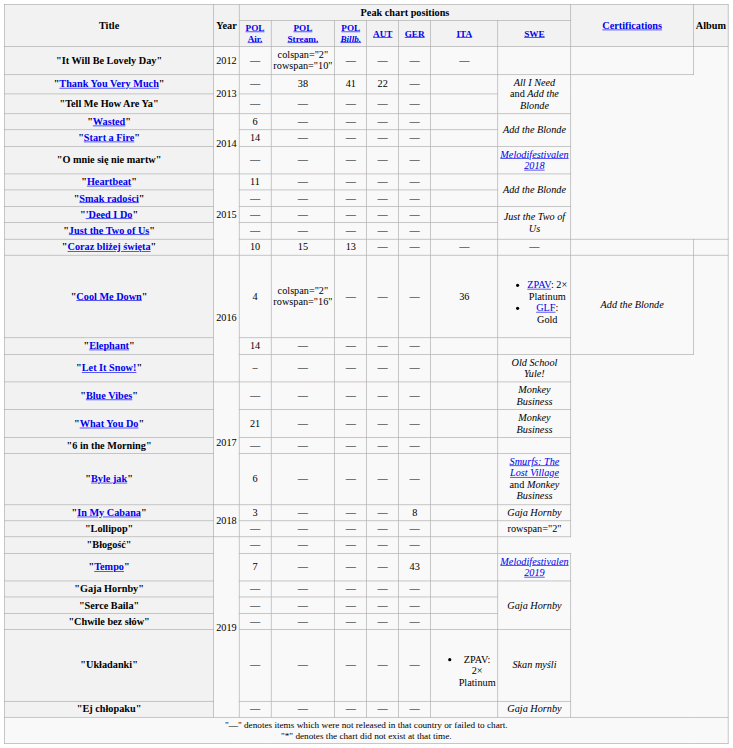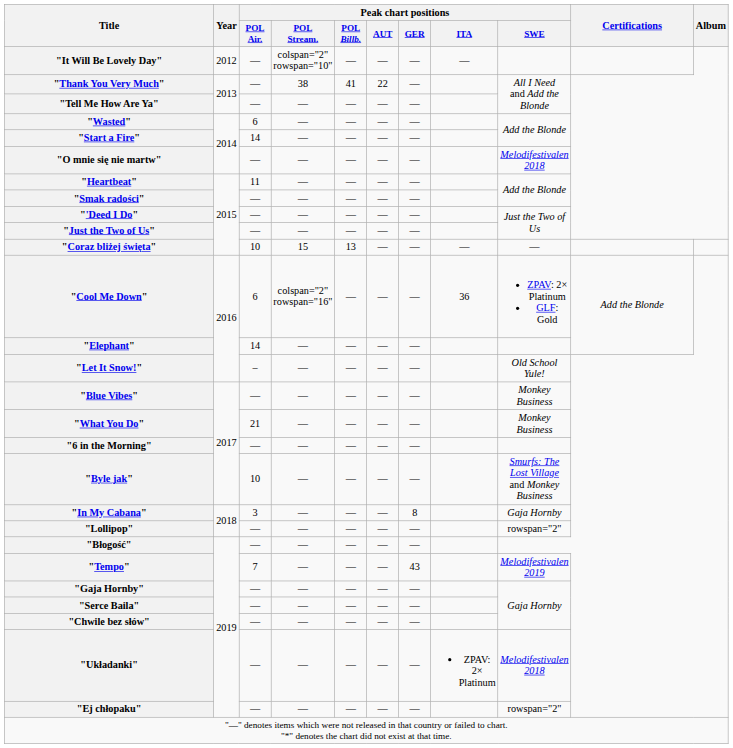(255, 296) 4 -> (255, 296) 6
(255, 479) 6 -> (255, 479) 10
(534, 665) Skan myśli -> (534, 665) Melodifestivalen 2018
(534, 709) Gaja Hornby -> (534, 709) rowspan="2"
